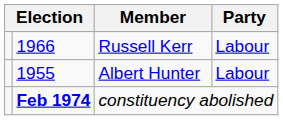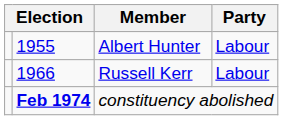rows swapped: (149, 73) <-> (145, 45)
